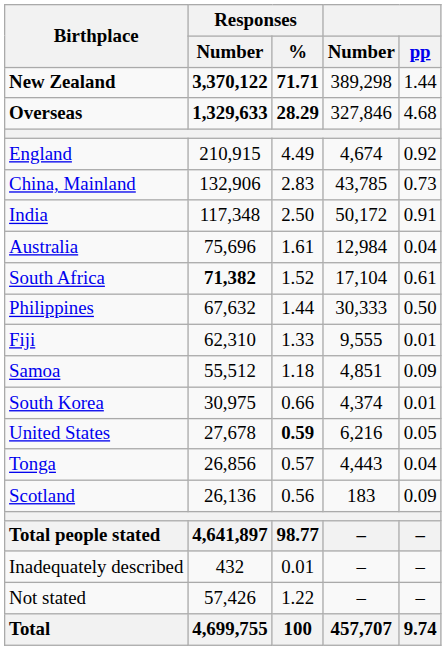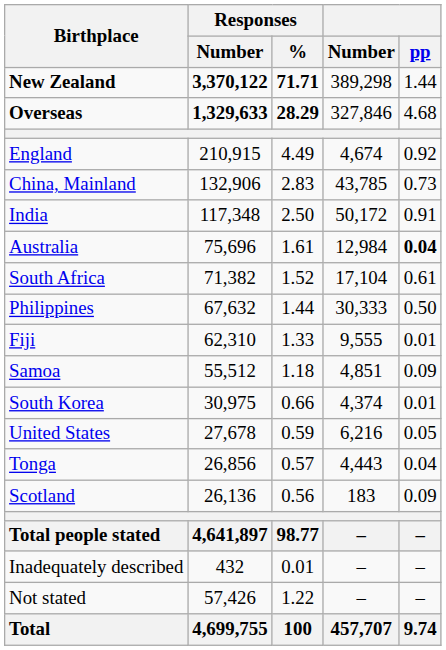(420, 247) normal -> (420, 247) bold
(230, 278) bold -> (230, 278) normal
(298, 433) bold -> (298, 433) normal
